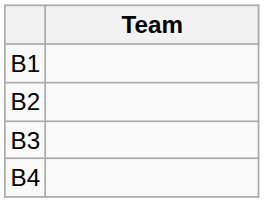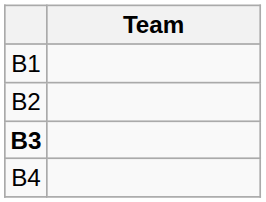(25, 140) normal -> (26, 140) bold
